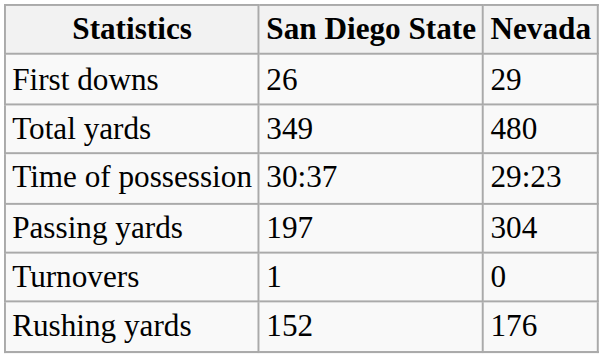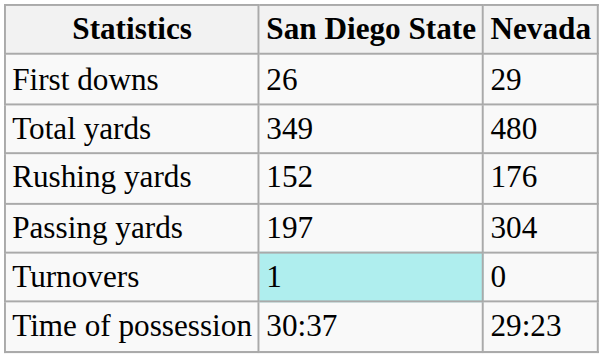rows swapped: (102, 326) <-> (132, 177)
(274, 276) no background -> (274, 276) paleturquoise background
